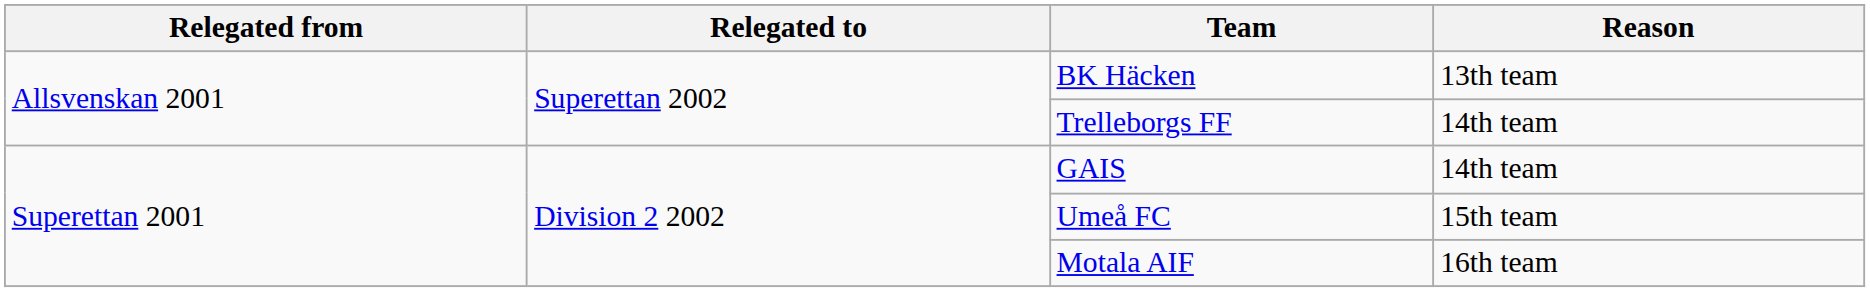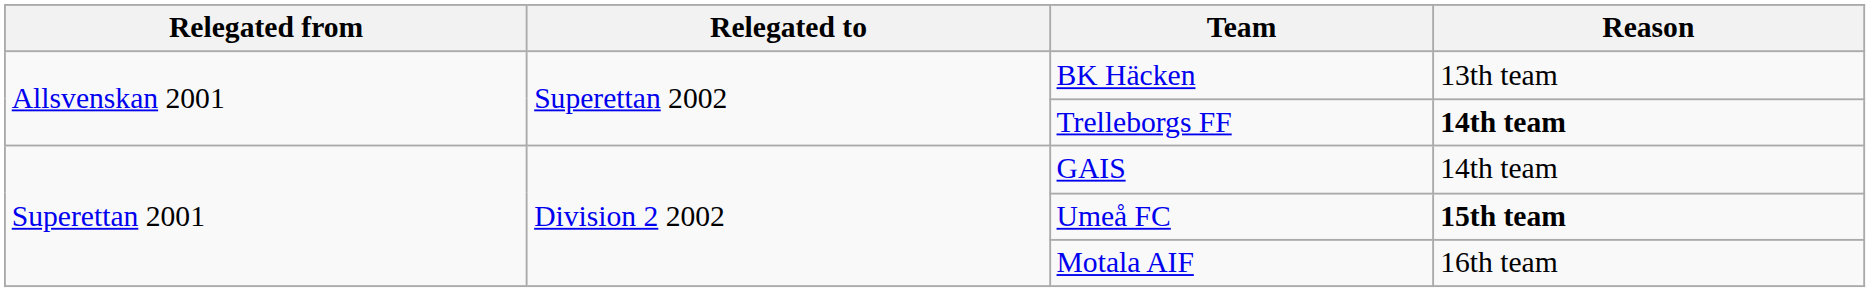(1499, 121) normal -> (1503, 121) bold
(1499, 215) normal -> (1503, 215) bold
